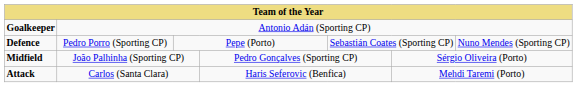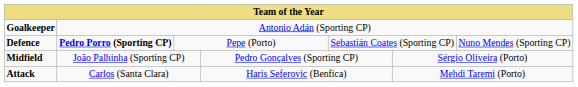(115, 43) normal -> (115, 43) bold
